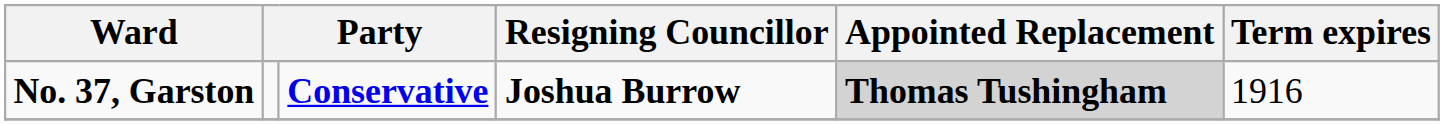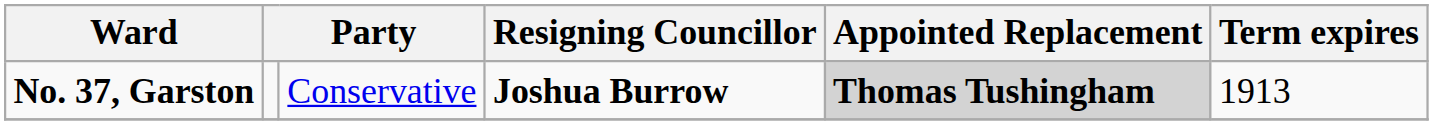(388, 89) bold -> (382, 89) normal
(1267, 89) 1916 -> (1255, 89) 1913
